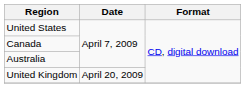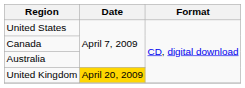(112, 75) no background -> (112, 75) gold background
